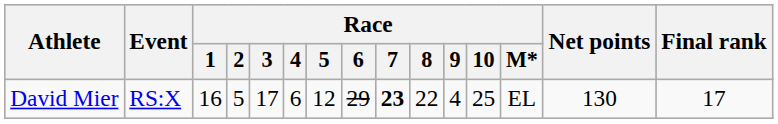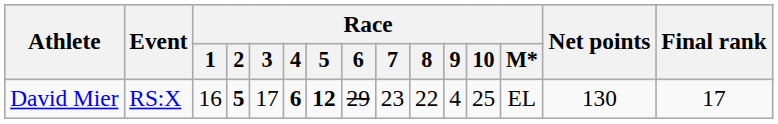(239, 99) normal -> (239, 99) bold
(296, 99) normal -> (296, 99) bold
(324, 99) normal -> (324, 99) bold
(392, 99) bold -> (392, 99) normal
